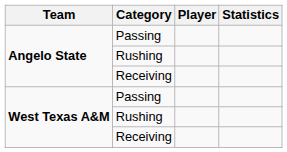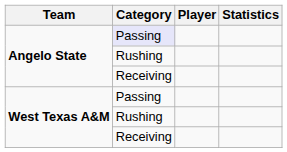(138, 35) no background -> (138, 35) lavender background
